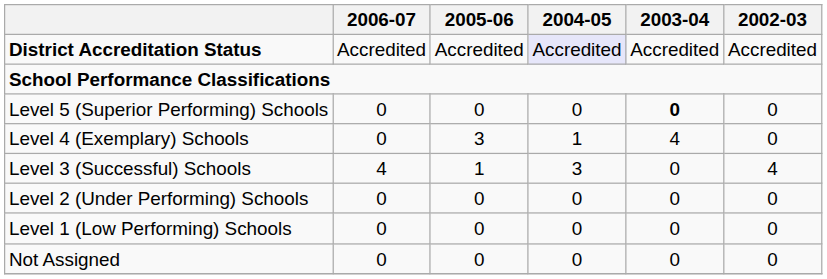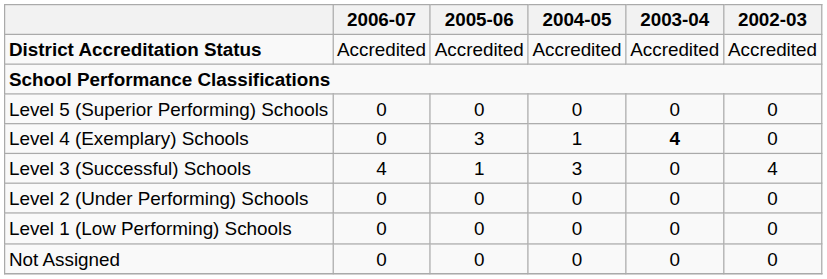(577, 50) lavender background -> (577, 50) no background
(675, 109) bold -> (675, 109) normal
(675, 139) normal -> (675, 139) bold
